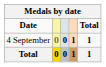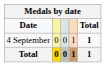(65, 39) bold -> (65, 39) normal
(73, 39) bold -> (73, 39) normal
